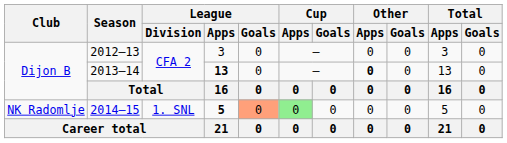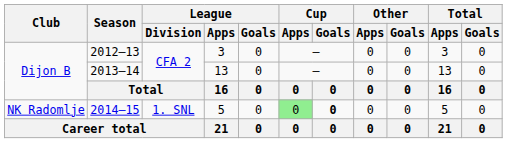(221, 71) bold -> (221, 71) normal
(370, 71) bold -> (370, 71) normal
(221, 109) bold -> (221, 109) normal
(258, 109) lightsalmon background -> (258, 109) no background
(333, 109) normal -> (333, 109) bold
